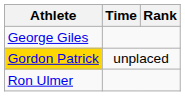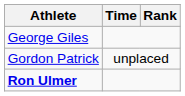(53, 59) gold background -> (53, 59) no background
(40, 81) normal -> (42, 81) bold
